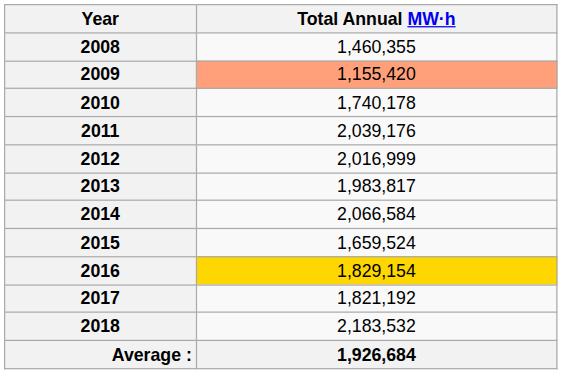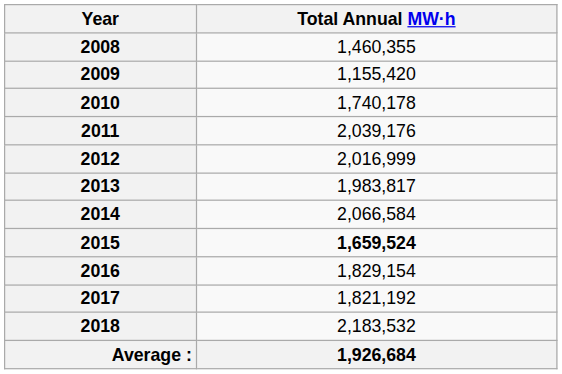(376, 75) lightsalmon background -> (376, 75) no background
(376, 243) normal -> (376, 243) bold
(376, 271) gold background -> (376, 271) no background
